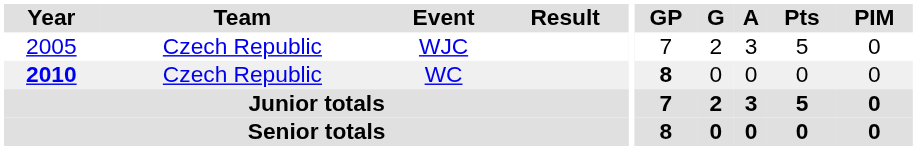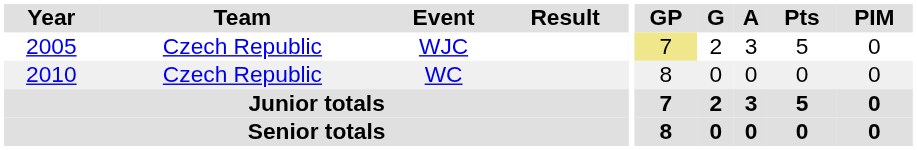(666, 46) no background -> (666, 46) khaki background
(51, 74) bold -> (51, 74) normal
(666, 74) bold -> (666, 74) normal
